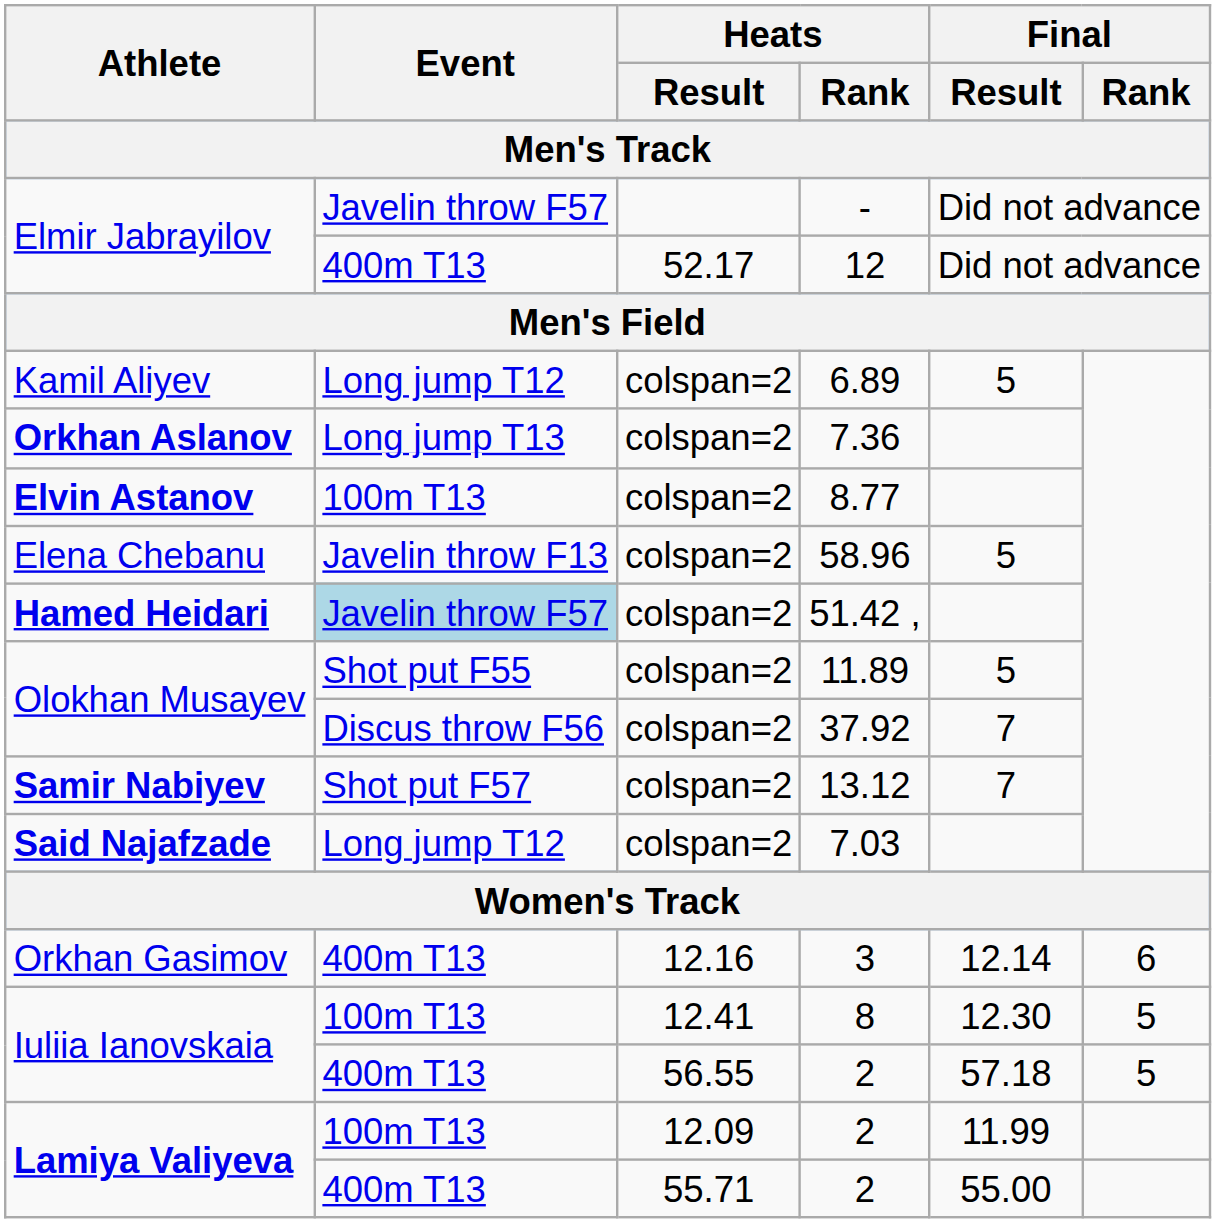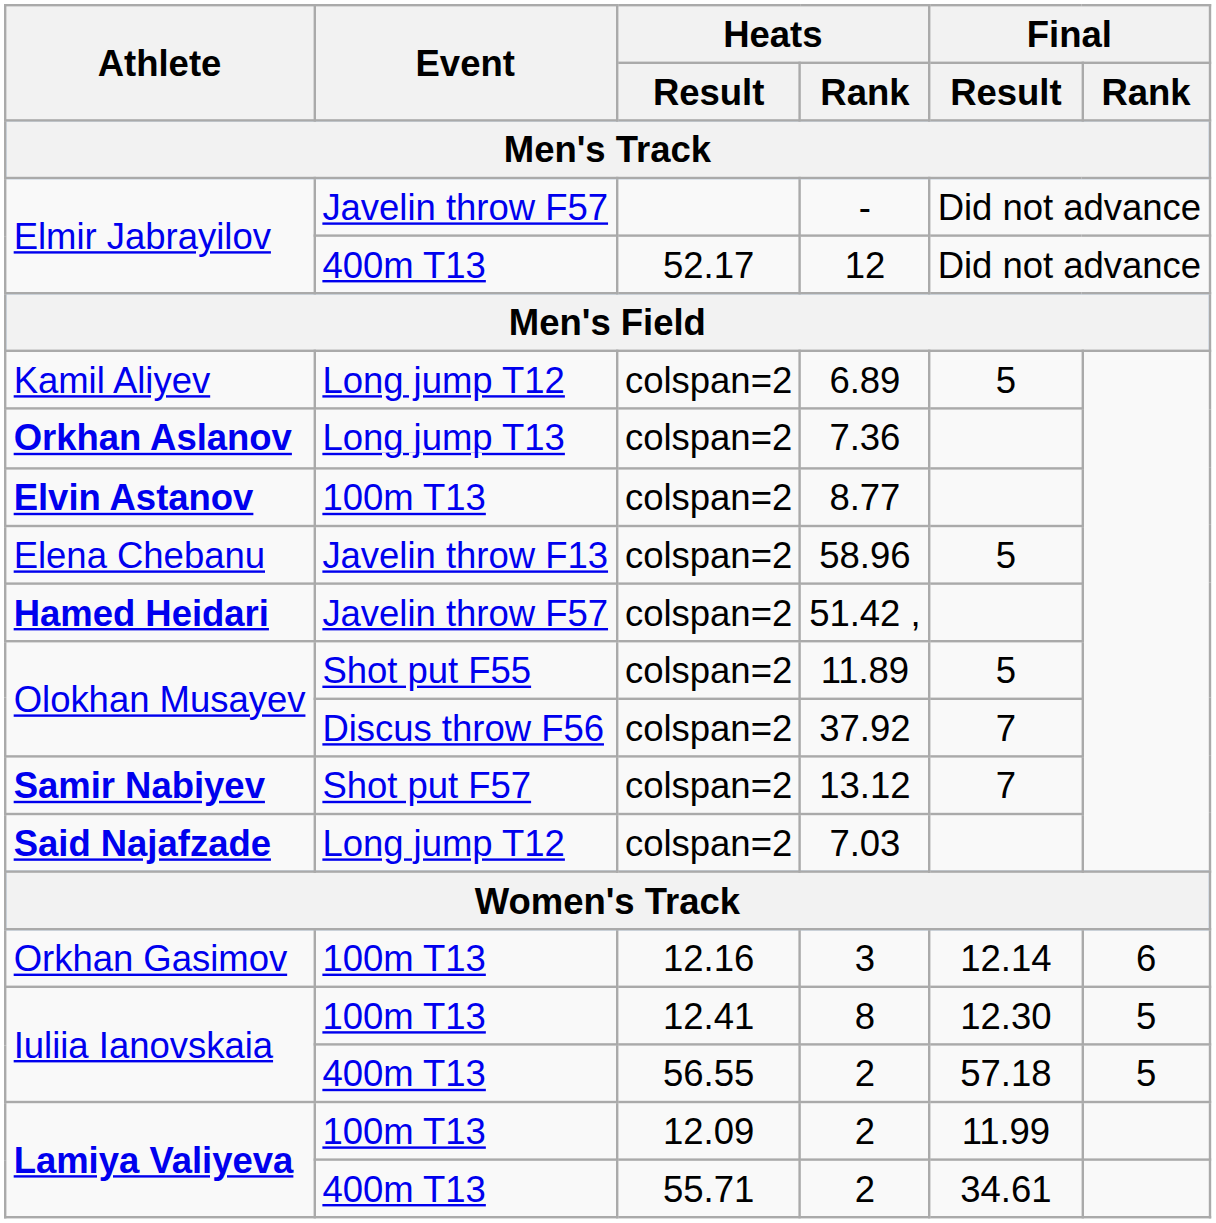(465, 612) lightblue background -> (465, 612) no background
(404, 958) 400m T13 -> (404, 958) 100m T13
(1006, 1189) 55.00 -> (1006, 1189) 34.61
